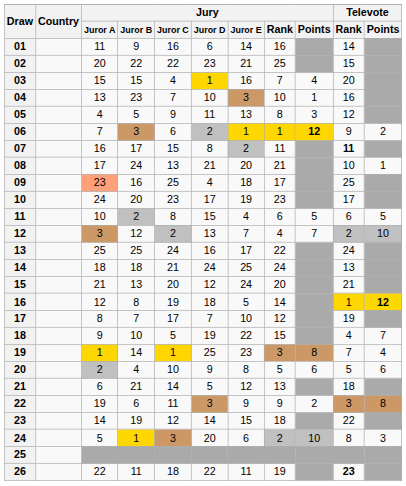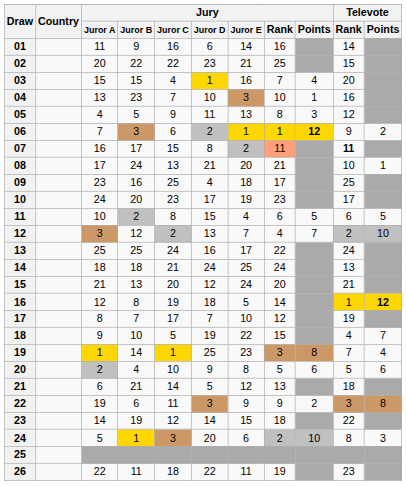(280, 149) no background -> (280, 149) lightsalmon background
(100, 183) lightsalmon background -> (100, 183) no background
(349, 472) bold -> (349, 472) normal
